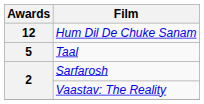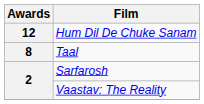(29, 52) 5 -> (29, 52) 8
